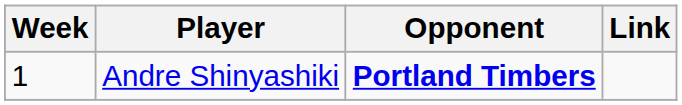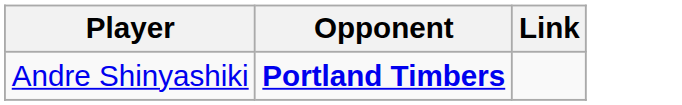- column: (50, 28)
